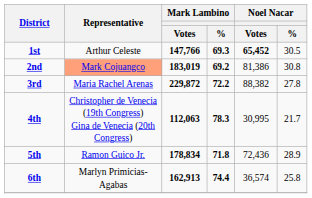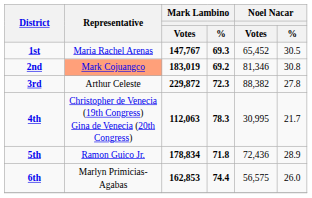(113, 51) Arthur Celeste -> (113, 51) Maria Rachel Arenas
(185, 51) 147,766 -> (185, 51) 147,767
(256, 51) bold -> (256, 51) normal
(256, 67) 81,386 -> (256, 67) 81,346
(113, 84) Maria Rachel Arenas -> (113, 84) Arthur Celeste
(221, 84) 72.2 -> (221, 84) 72.3
(185, 178) 162,913 -> (185, 178) 162,853
(256, 178) 36,574 -> (256, 178) 56,575
(292, 178) 25.8 -> (292, 178) 26.0
